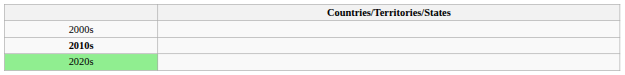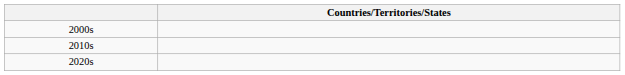(81, 45) bold -> (81, 45) normal
(81, 62) lightgreen background -> (81, 62) no background
